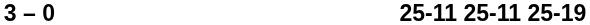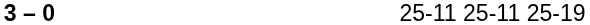(493, 13) bold -> (493, 13) normal
